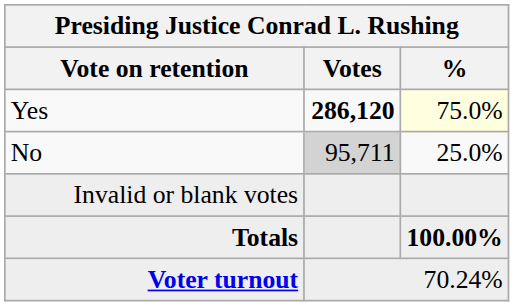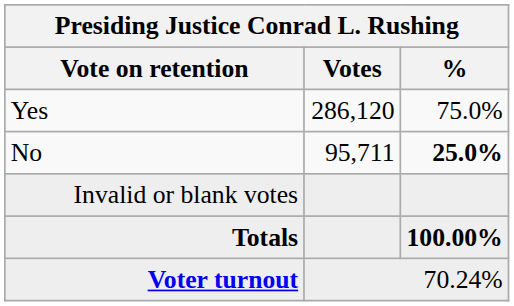(353, 110) bold -> (353, 110) normal
(470, 110) lightyellow background -> (470, 110) no background
(360, 152) lightgrey background -> (360, 152) no background
(470, 152) normal -> (467, 152) bold
